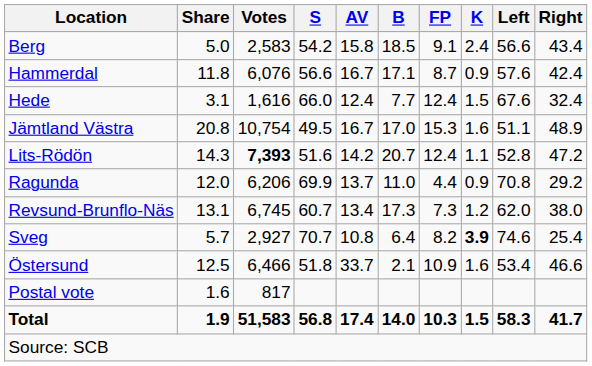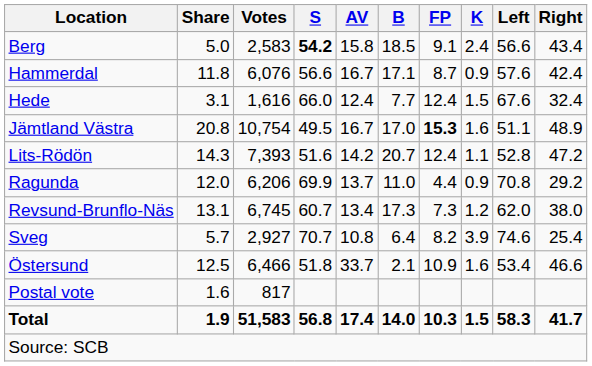(315, 45) normal -> (315, 45) bold
(440, 127) normal -> (440, 127) bold
(269, 155) bold -> (269, 155) normal
(477, 237) bold -> (477, 237) normal
